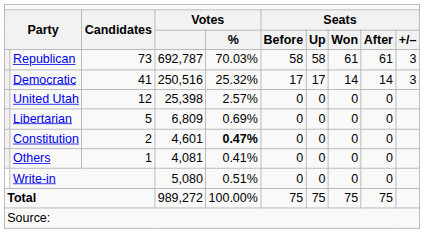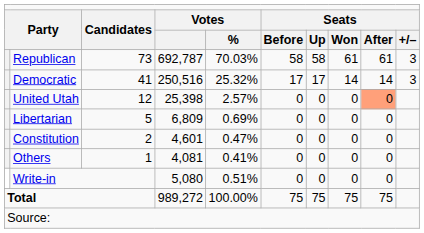(389, 99) no background -> (389, 99) lightsalmon background
(240, 138) bold -> (240, 138) normal
